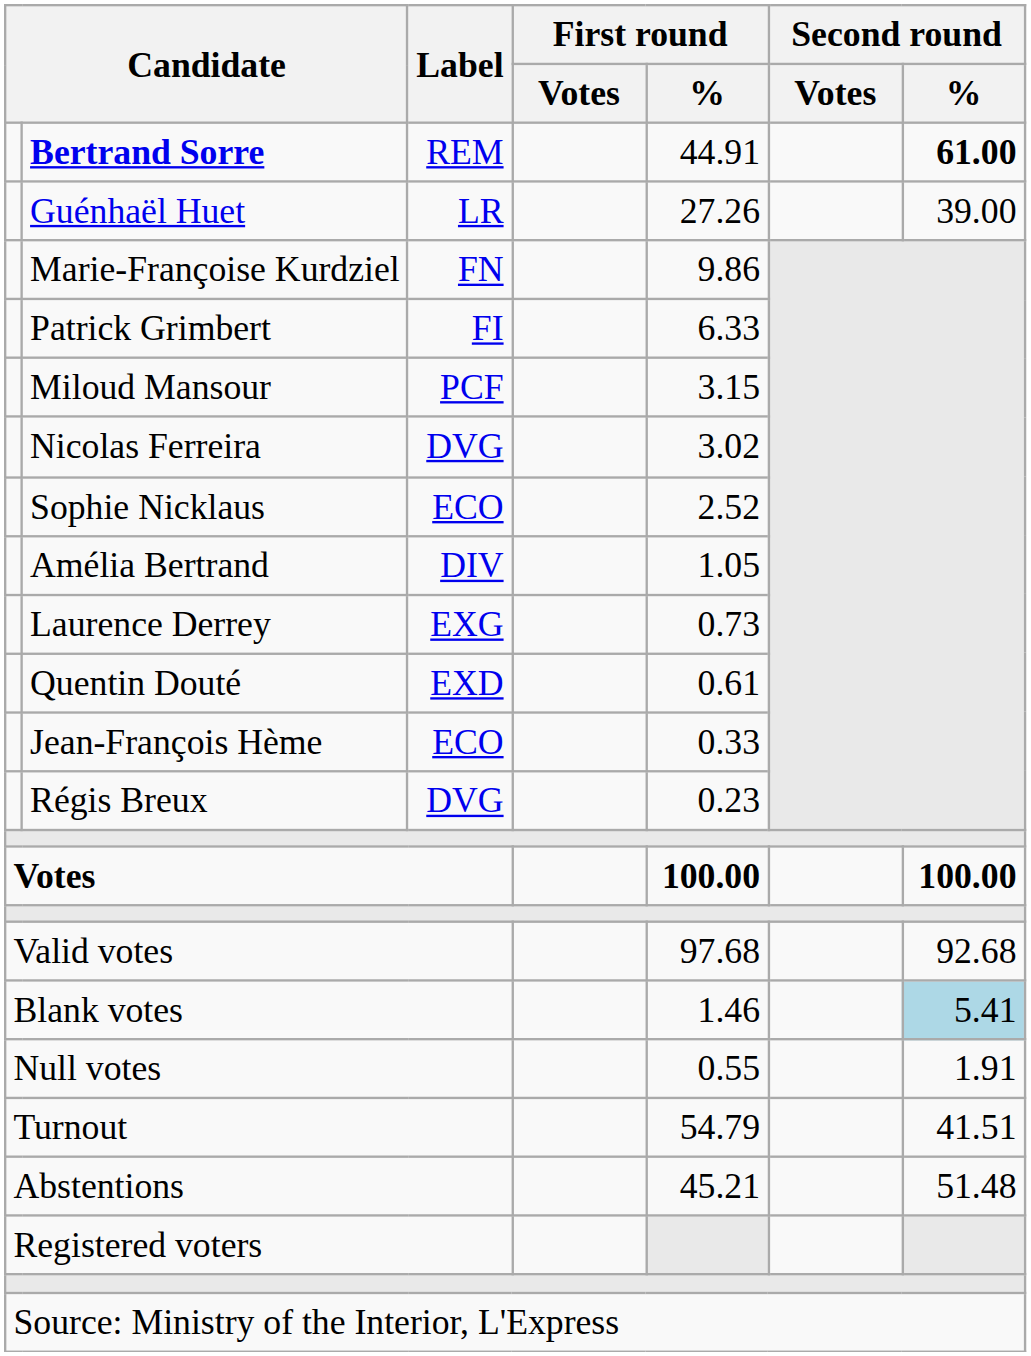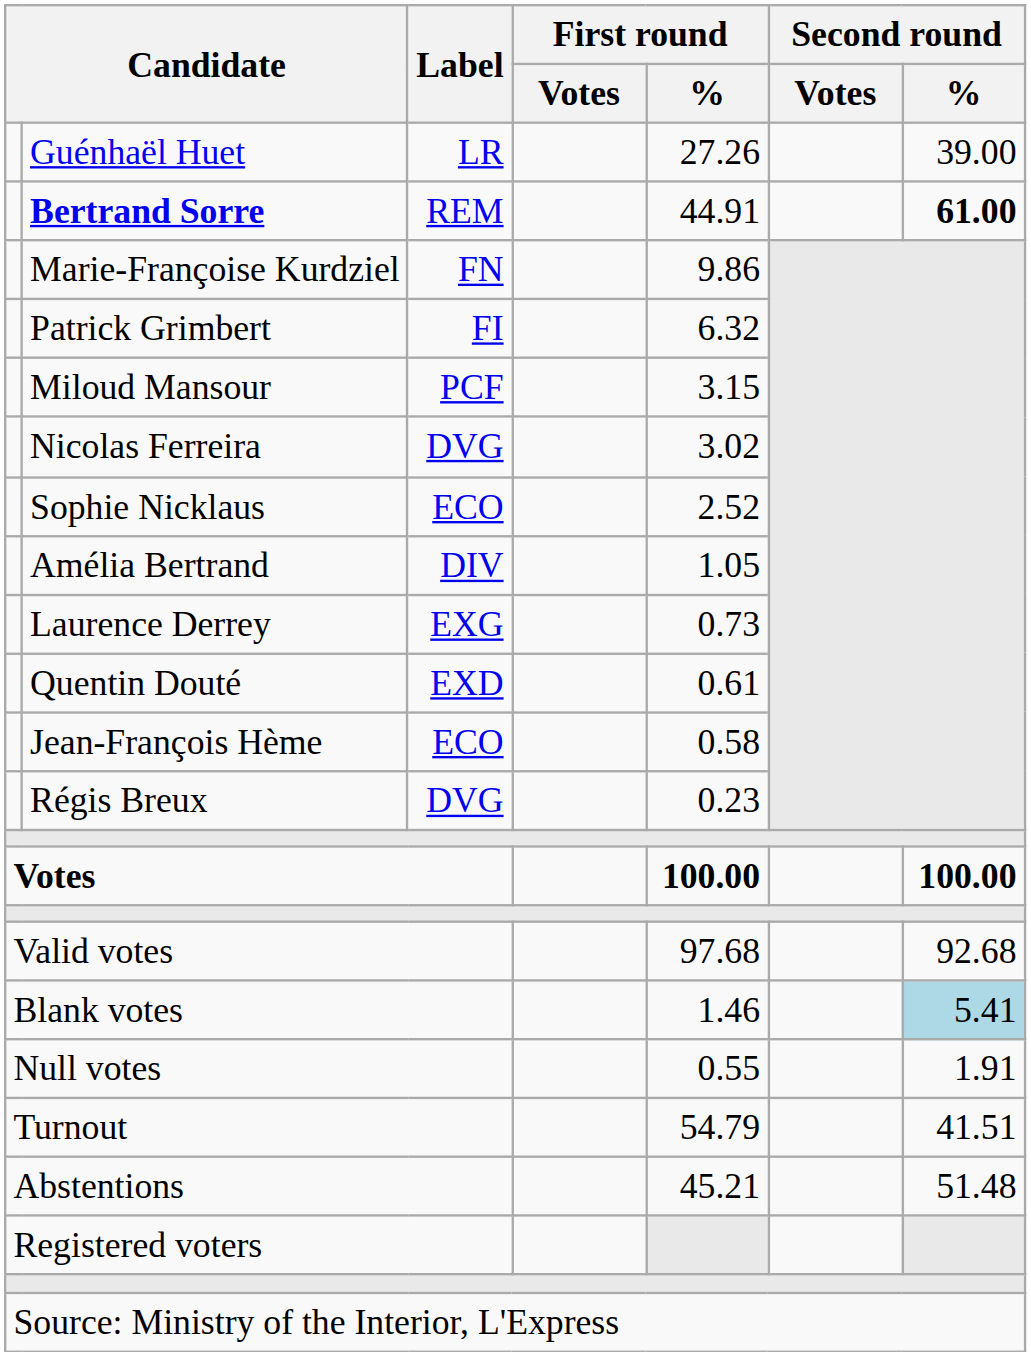rows swapped: (147, 151) <-> (138, 210)
(729, 328) 6.33 -> (729, 328) 6.32
(729, 740) 0.33 -> (729, 740) 0.58
